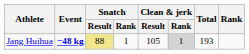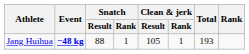(100, 42) khaki background -> (100, 42) no background
(181, 42) lightgrey background -> (181, 42) no background
